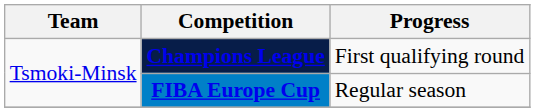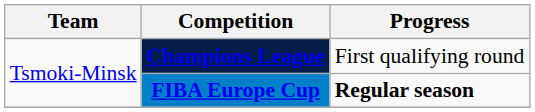(400, 90) normal -> (404, 90) bold
